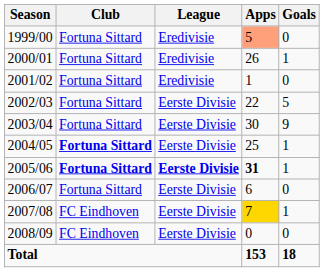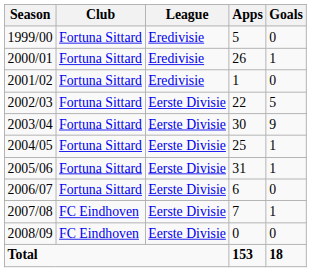(249, 37) lightsalmon background -> (236, 37) no background
(105, 146) bold -> (101, 146) normal
(105, 168) bold -> (101, 168) normal
(199, 168) bold -> (187, 168) normal
(252, 168) bold -> (239, 168) normal
(249, 211) gold background -> (236, 211) no background
